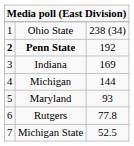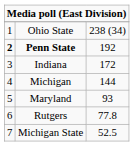(108, 64) 169 -> (108, 64) 172
